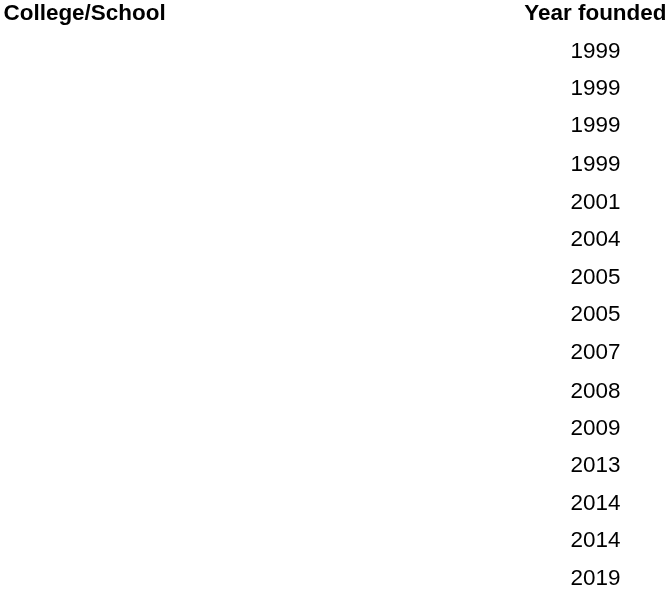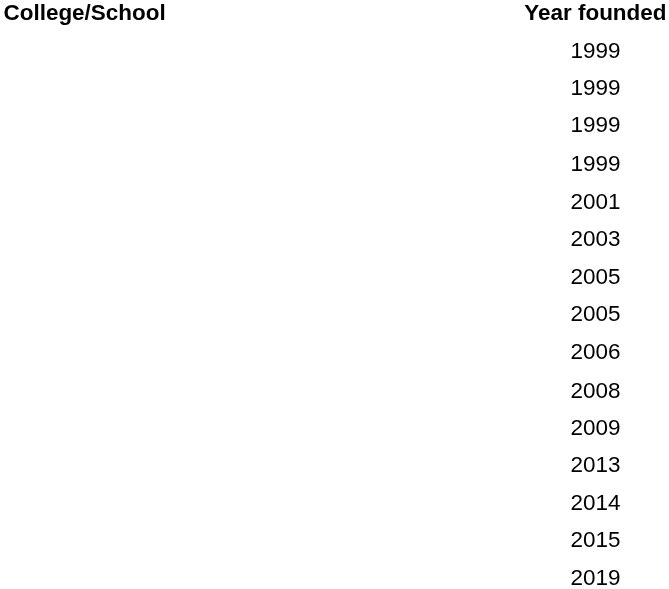(595, 238) 2004 -> (595, 238) 2003
(595, 351) 2007 -> (595, 351) 2006
(595, 540) 2014 -> (595, 540) 2015
